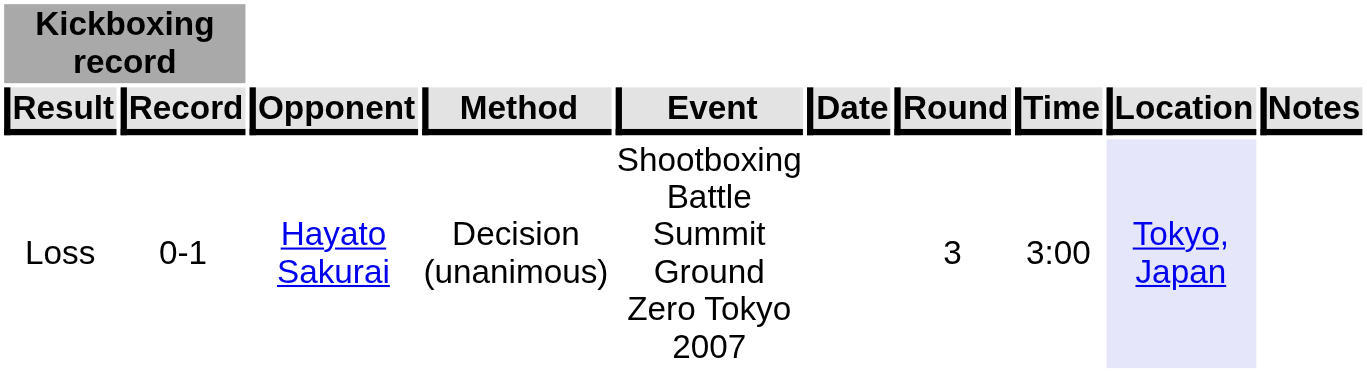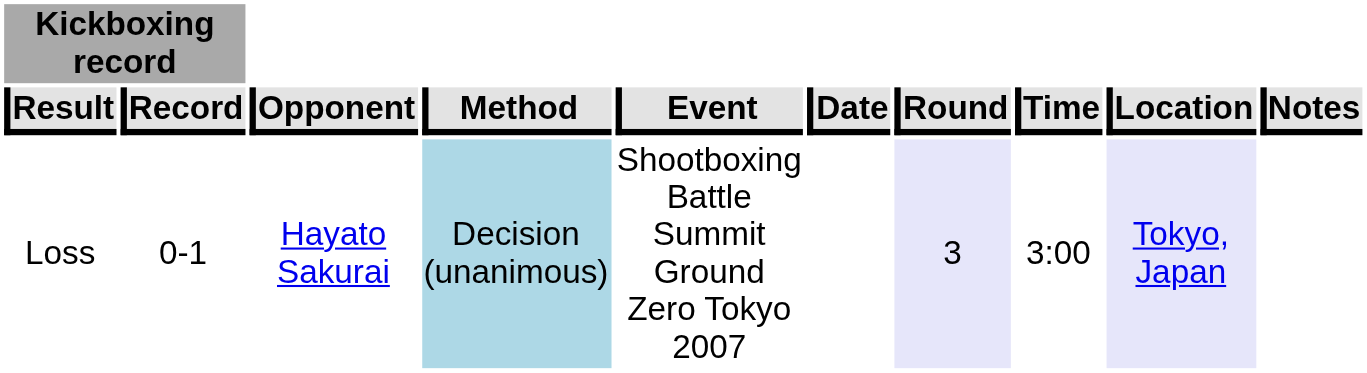(516, 253) no background -> (516, 253) lightblue background
(953, 253) no background -> (953, 253) lavender background
